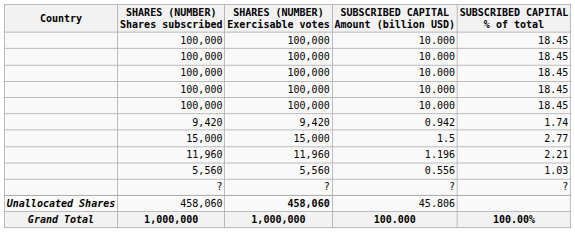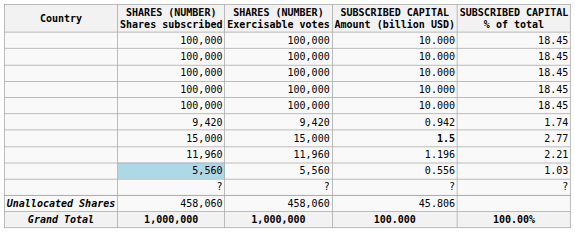(446, 138) normal -> (446, 138) bold
(207, 171) no background -> (207, 171) lightblue background
(309, 204) bold -> (309, 204) normal
